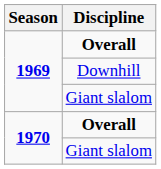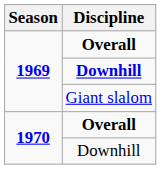(109, 71) normal -> (109, 71) bold
(109, 151) Giant slalom -> (109, 151) Downhill
